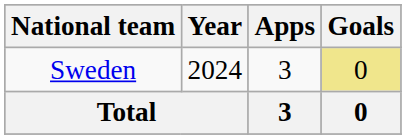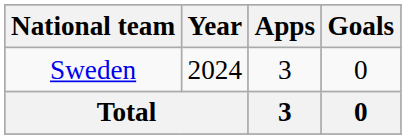(361, 69) khaki background -> (361, 69) no background
